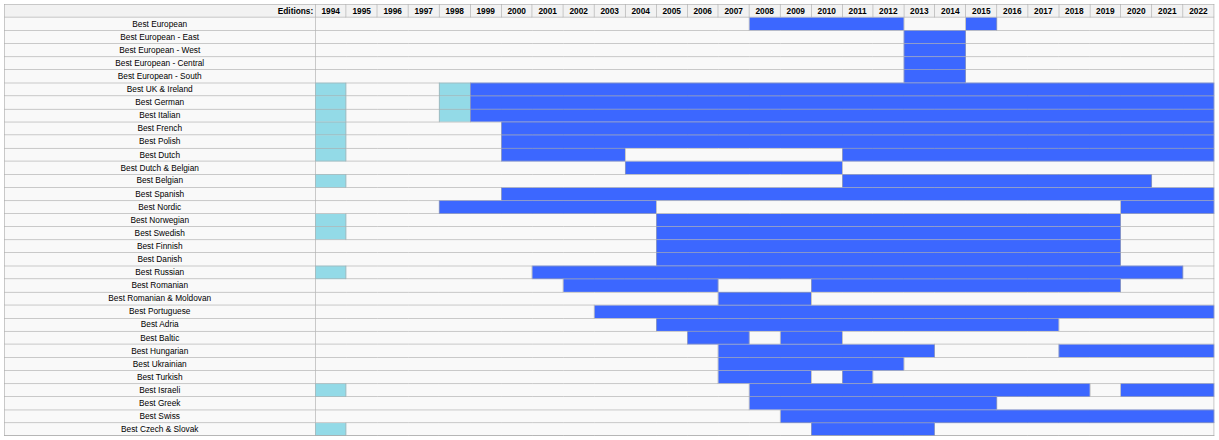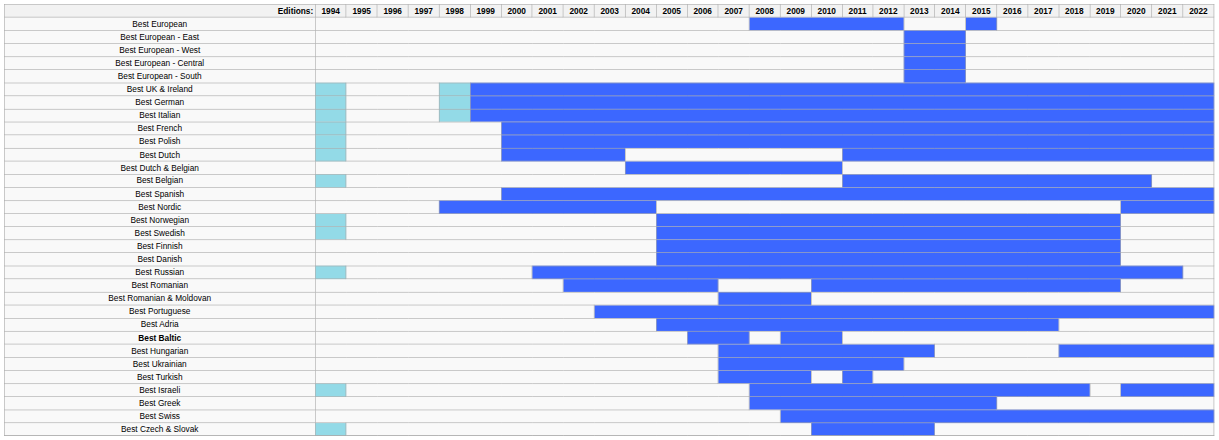(160, 338) normal -> (160, 338) bold
